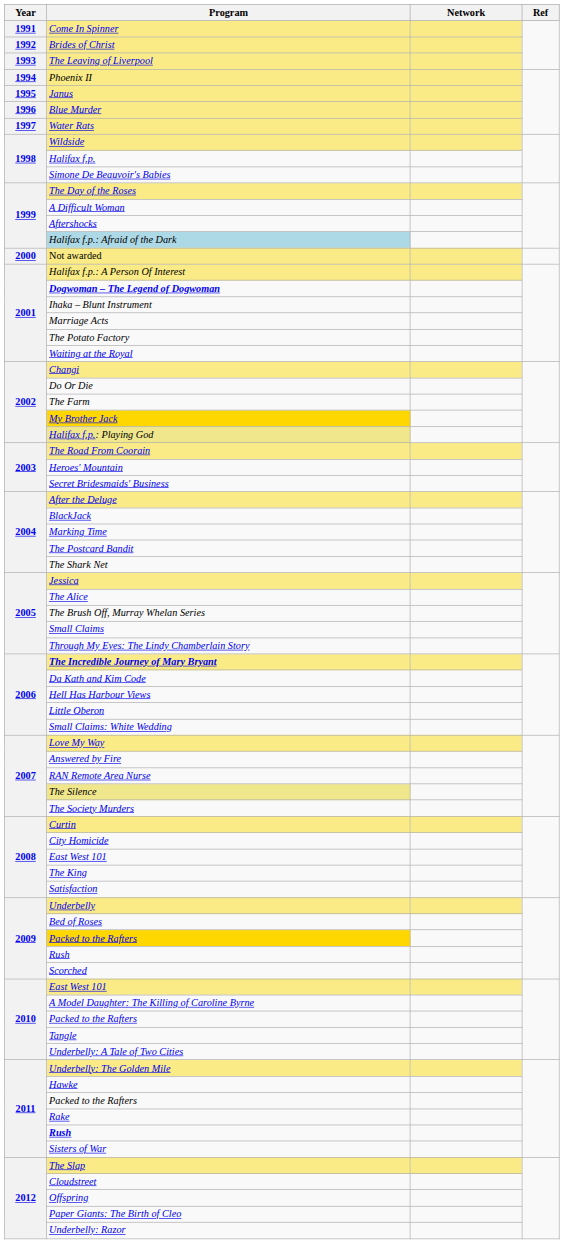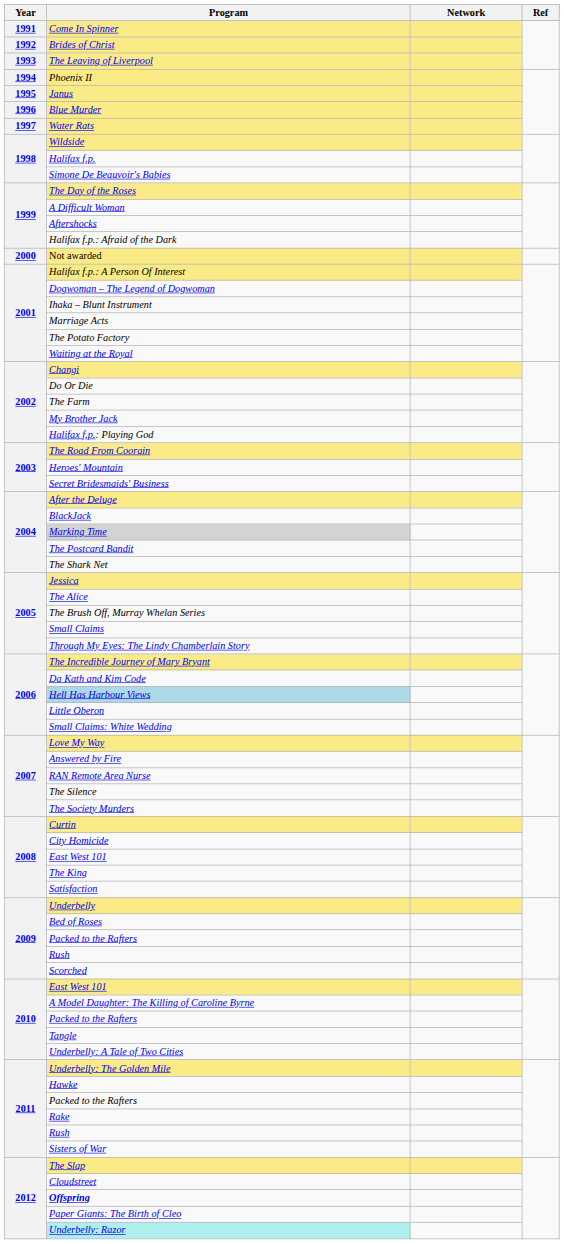(113, 239) lightblue background -> (113, 239) no background
(135, 288) bold -> (132, 288) normal
(83, 418) gold background -> (83, 418) no background
(101, 434) khaki background -> (101, 434) no background
(78, 532) no background -> (78, 532) lightgrey background
(133, 662) bold -> (129, 662) normal
(100, 694) no background -> (100, 694) lightblue background
(73, 792) khaki background -> (73, 792) no background
(93, 938) gold background -> (93, 938) no background
(60, 1133) bold -> (59, 1133) normal
(69, 1198) normal -> (69, 1198) bold
(87, 1230) no background -> (87, 1230) paleturquoise background
